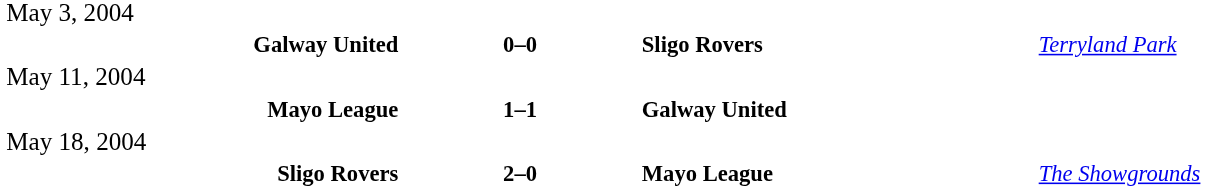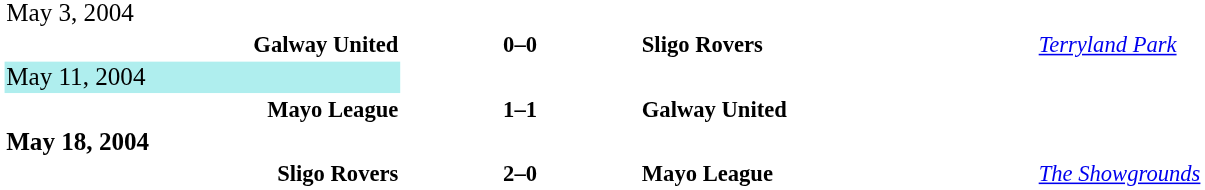(76, 77) no background -> (76, 77) paleturquoise background
(76, 141) normal -> (78, 141) bold
